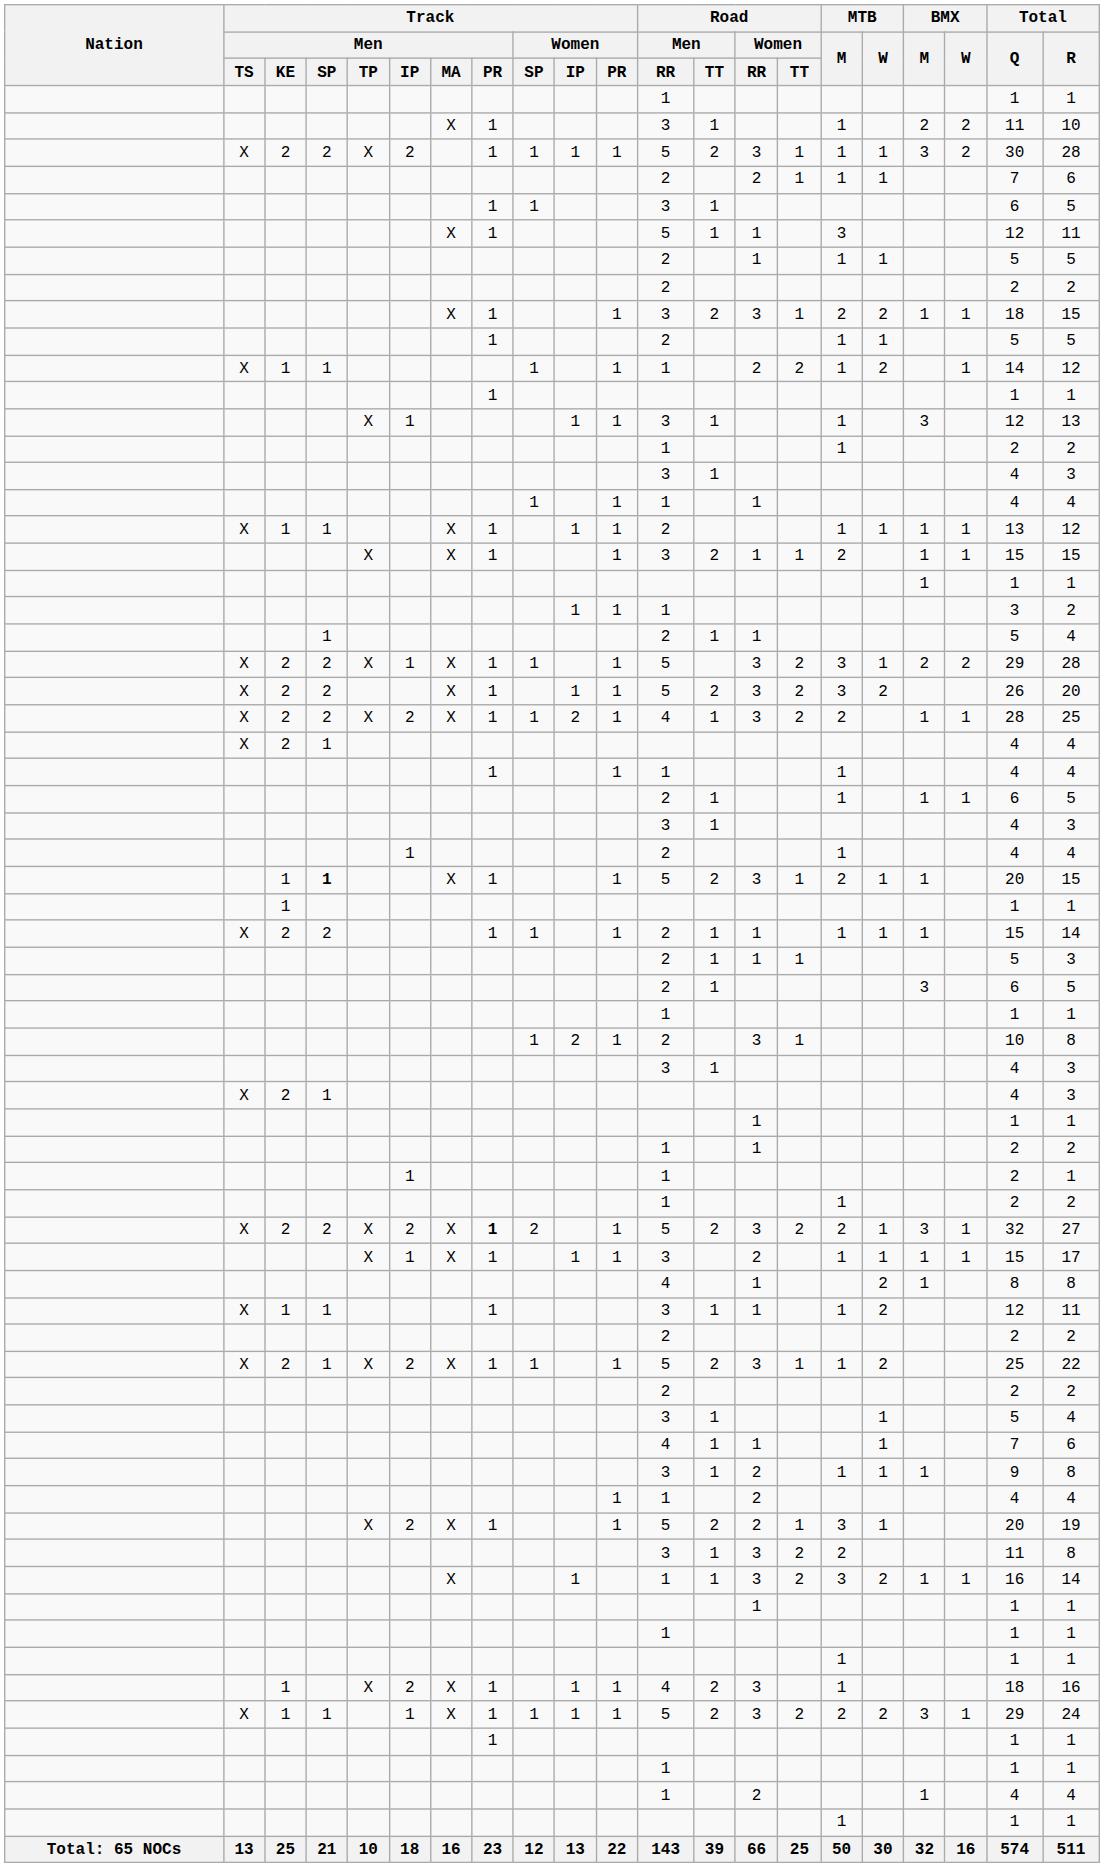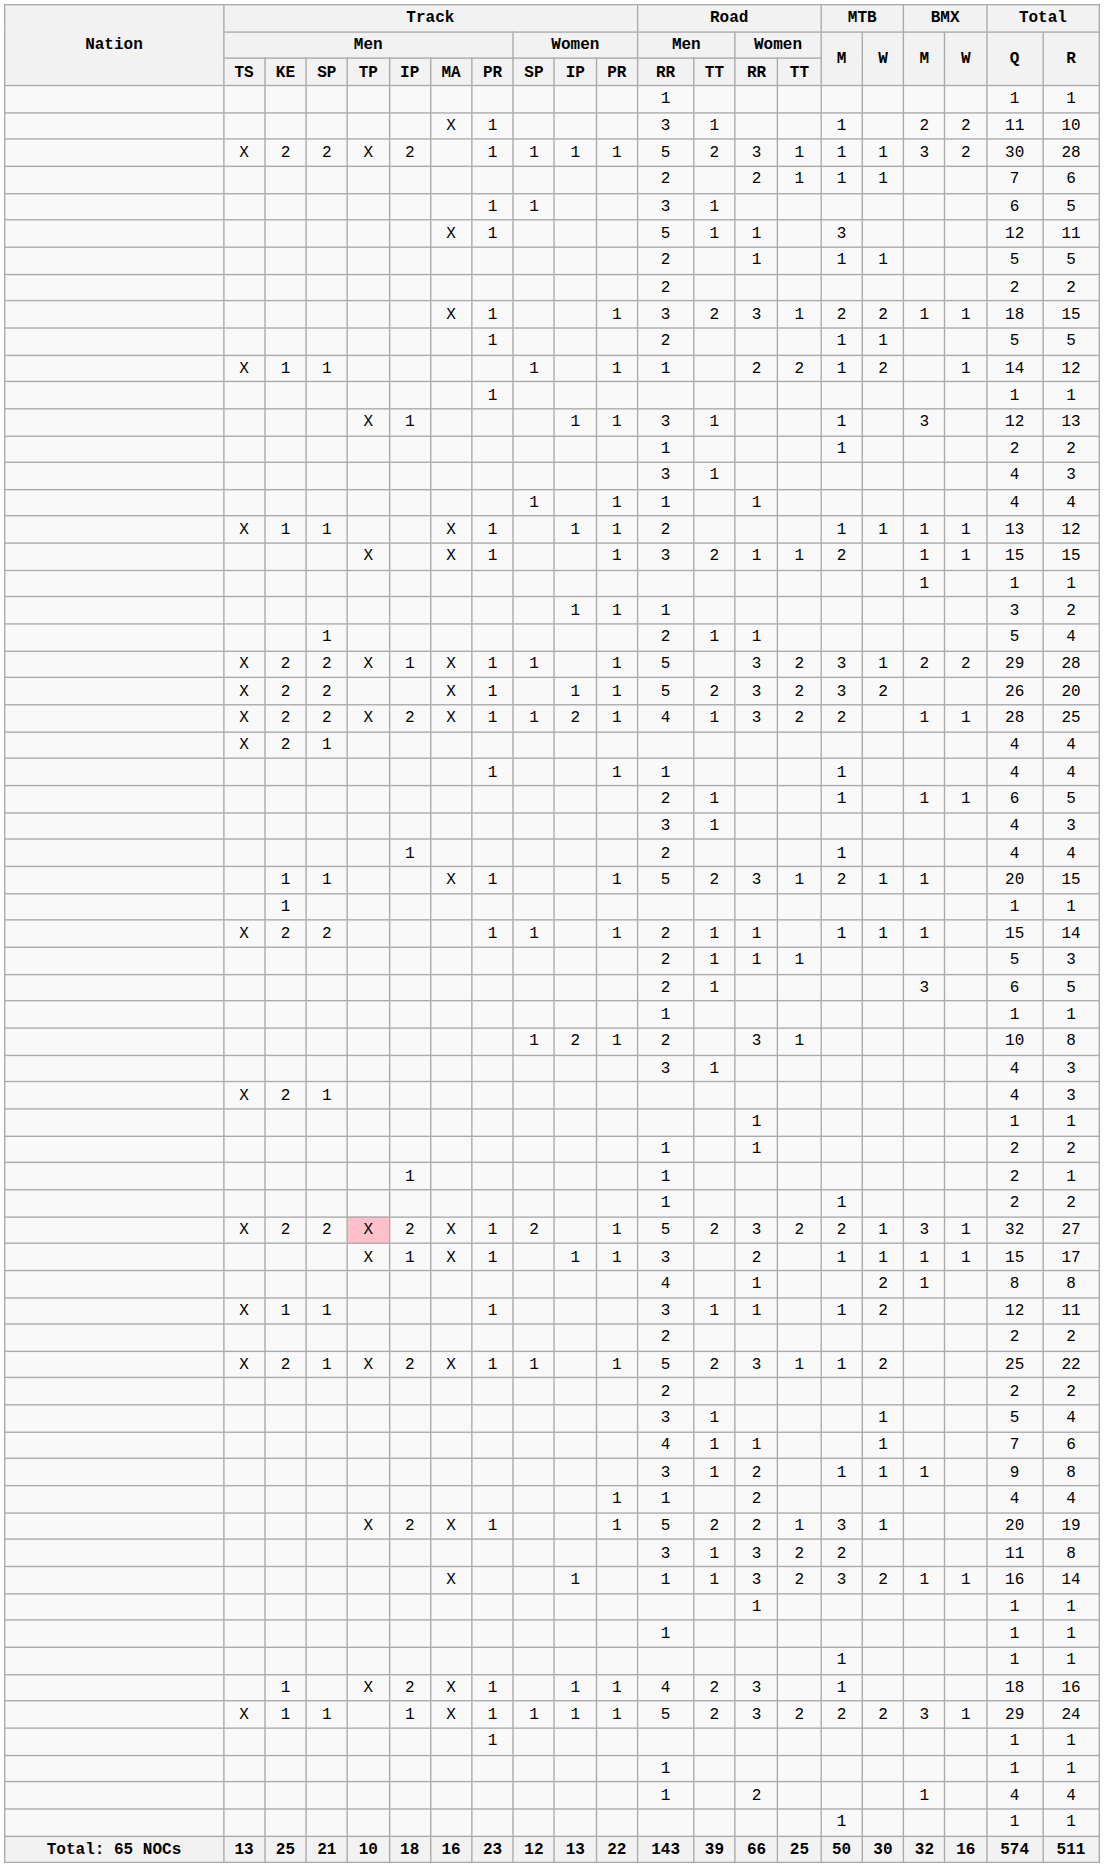(327, 880) bold -> (327, 880) normal
(368, 1230) no background -> (368, 1230) pink background
(493, 1230) bold -> (493, 1230) normal
